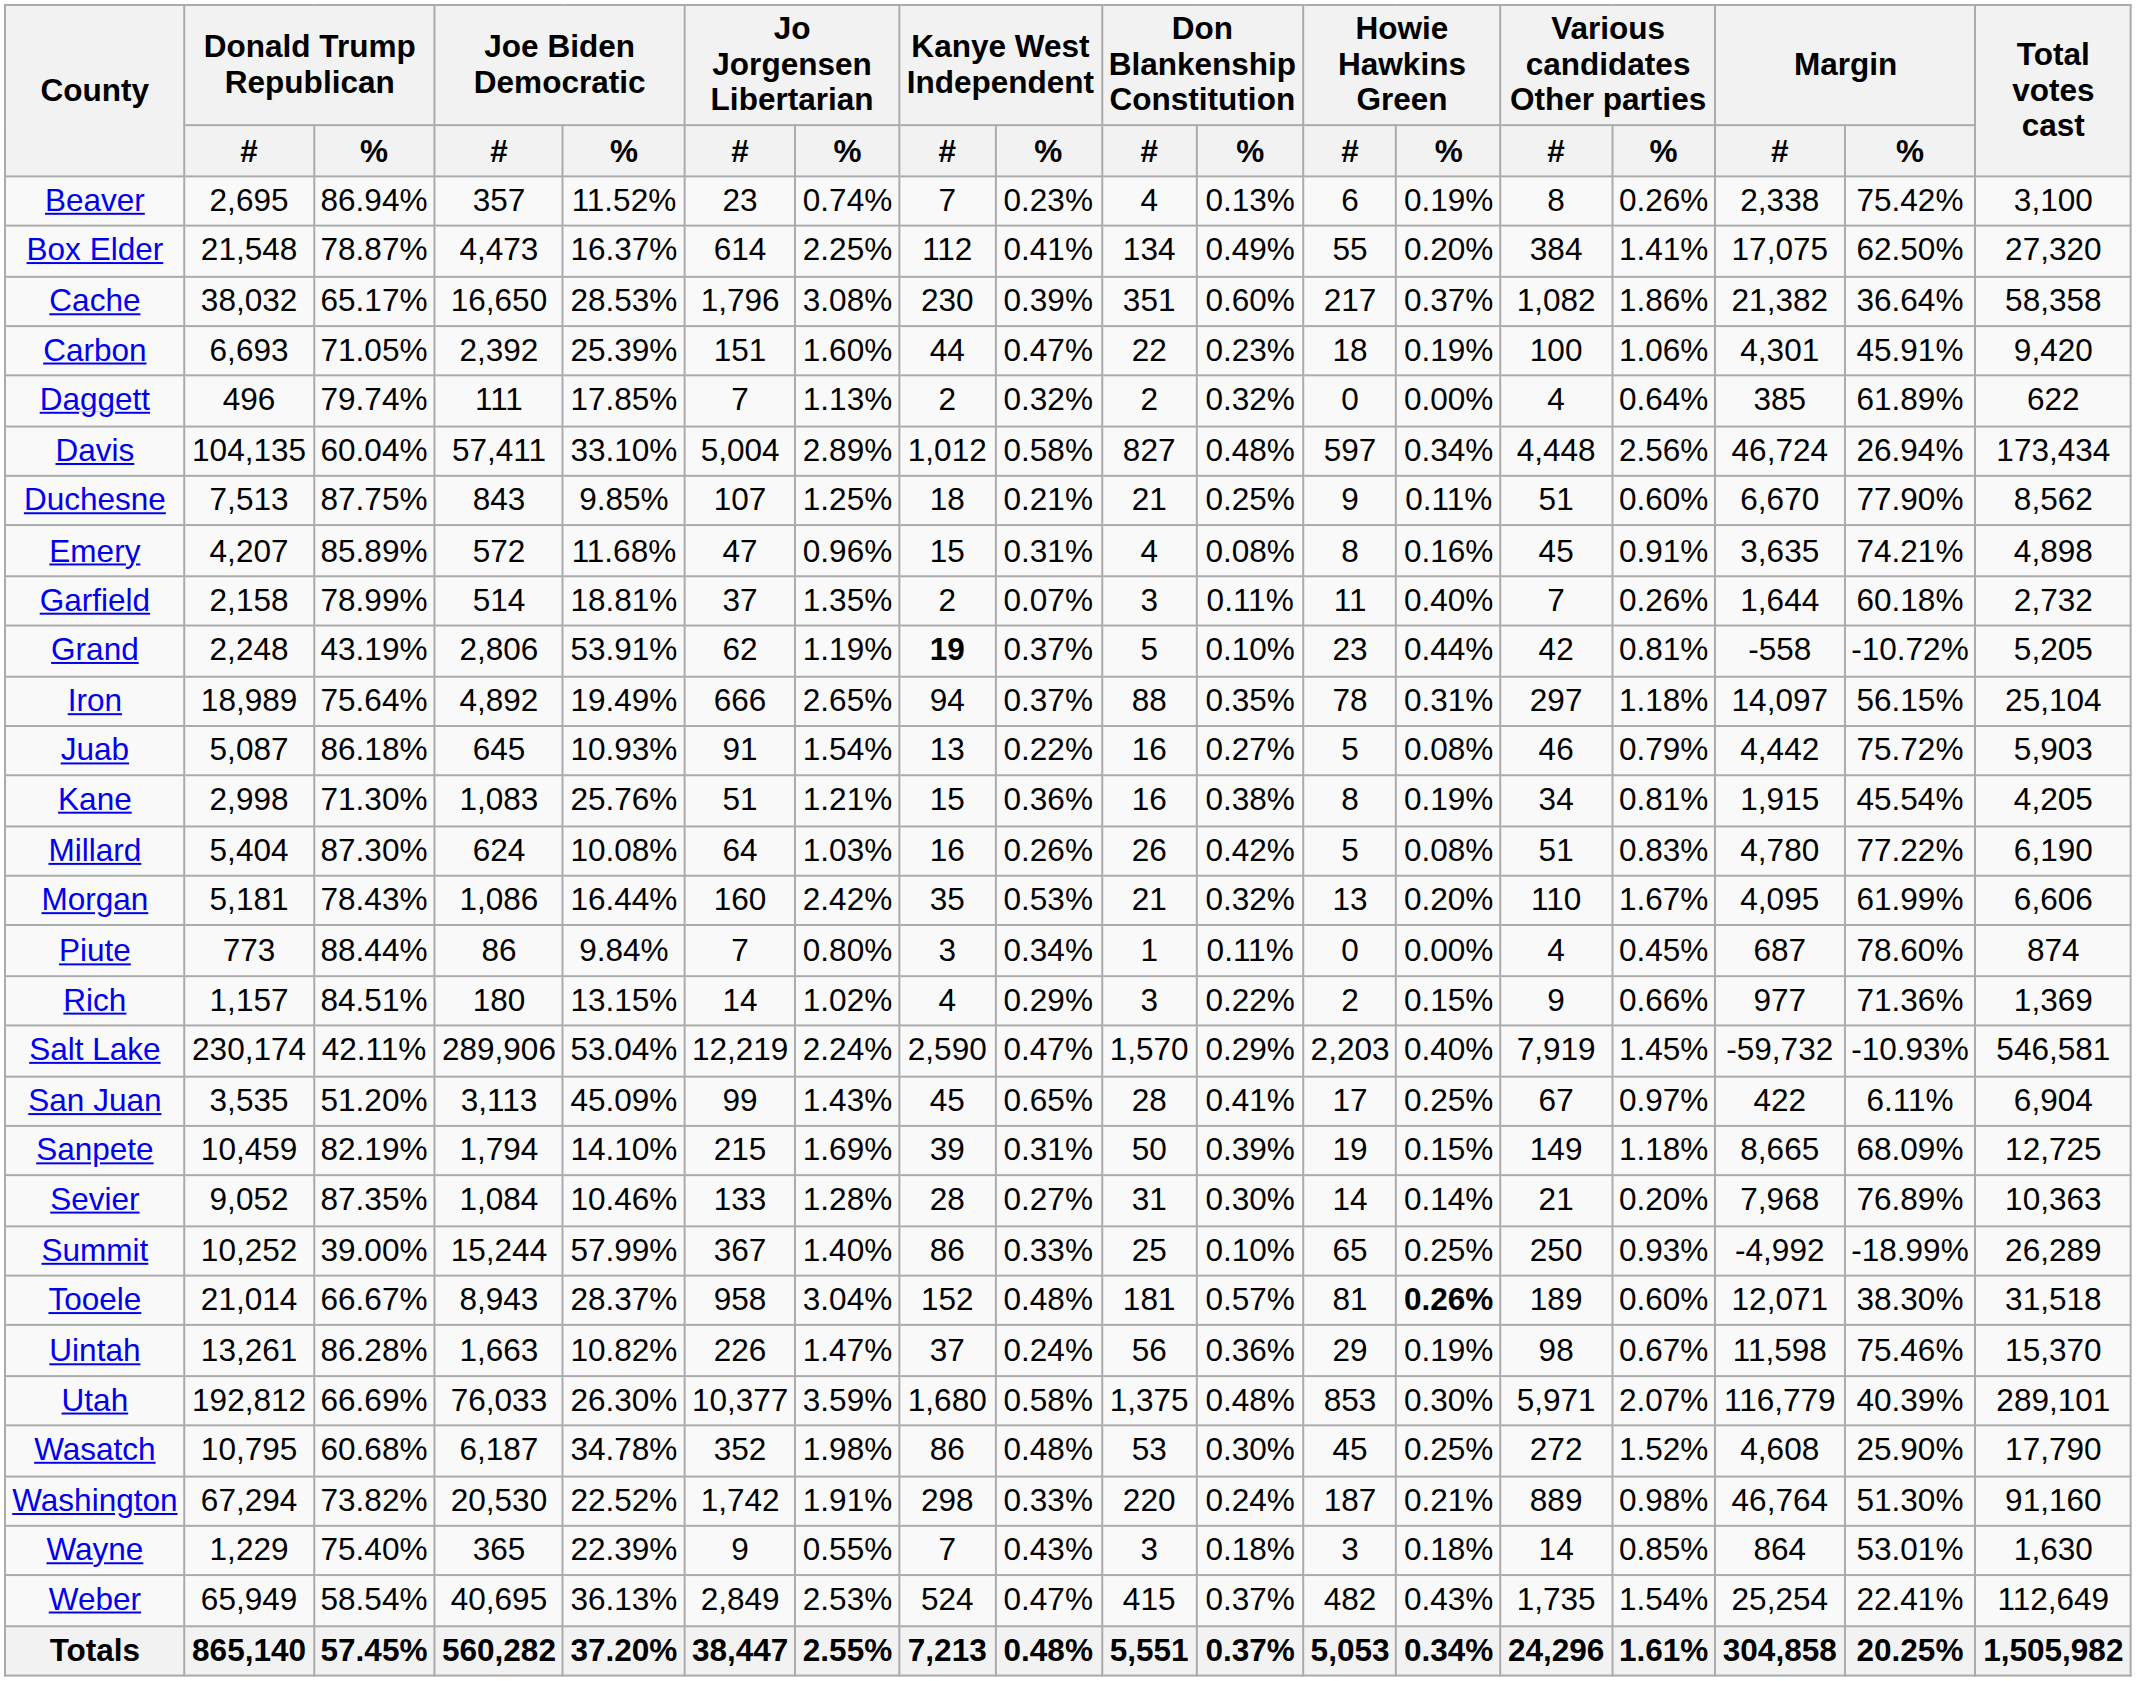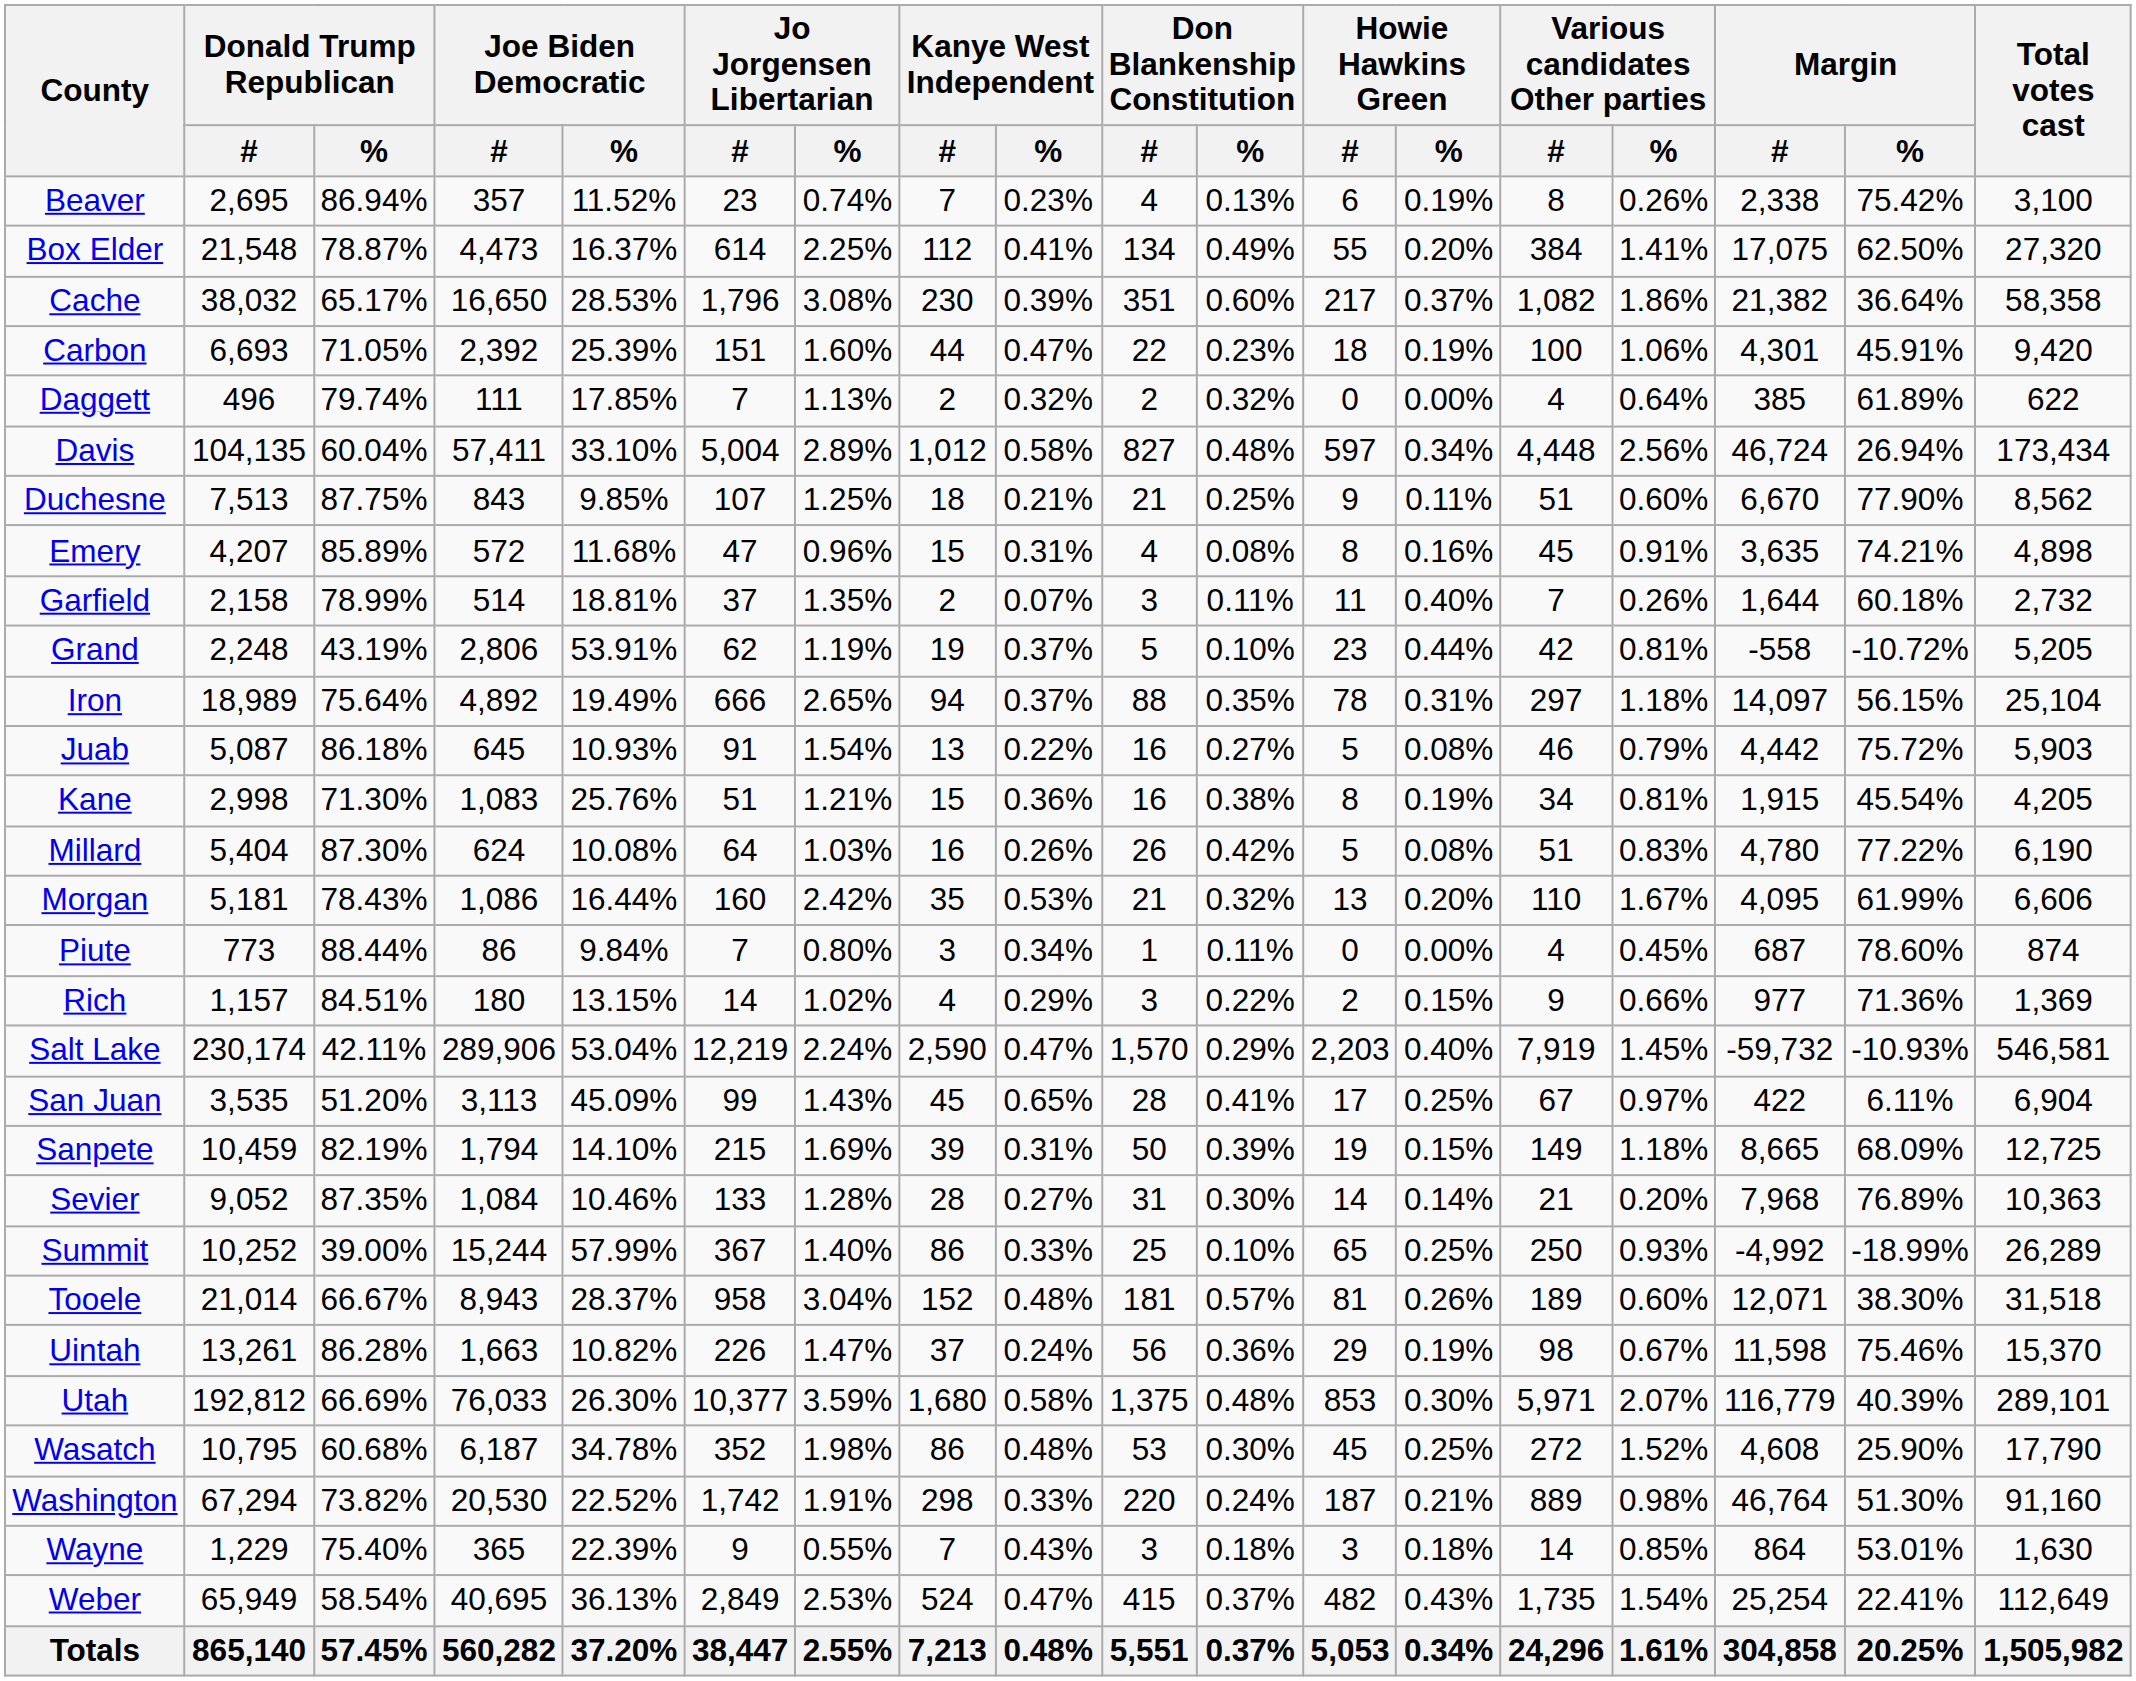(947, 650) bold -> (947, 650) normal
(1449, 1300) bold -> (1449, 1300) normal
